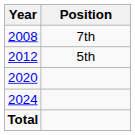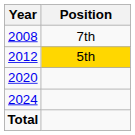(86, 57) no background -> (86, 57) gold background
